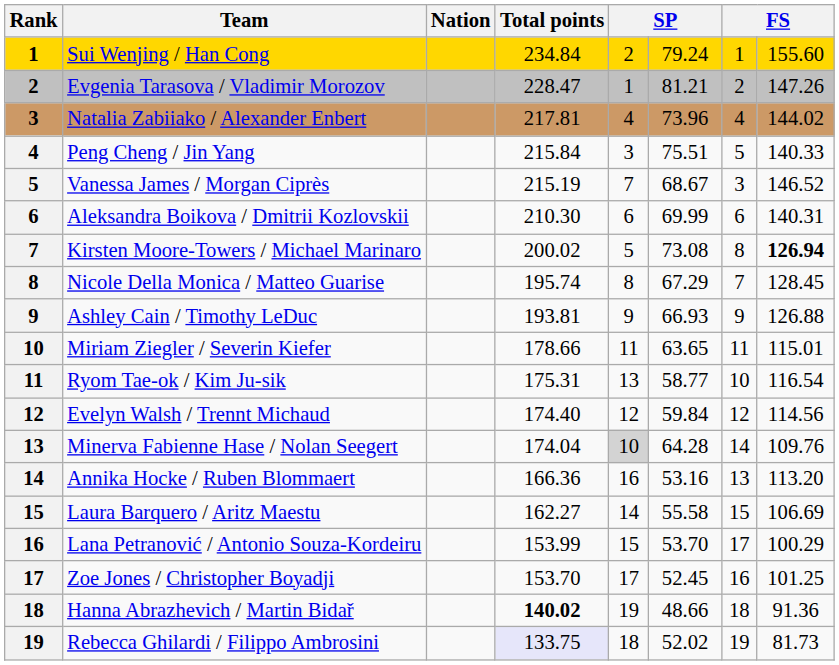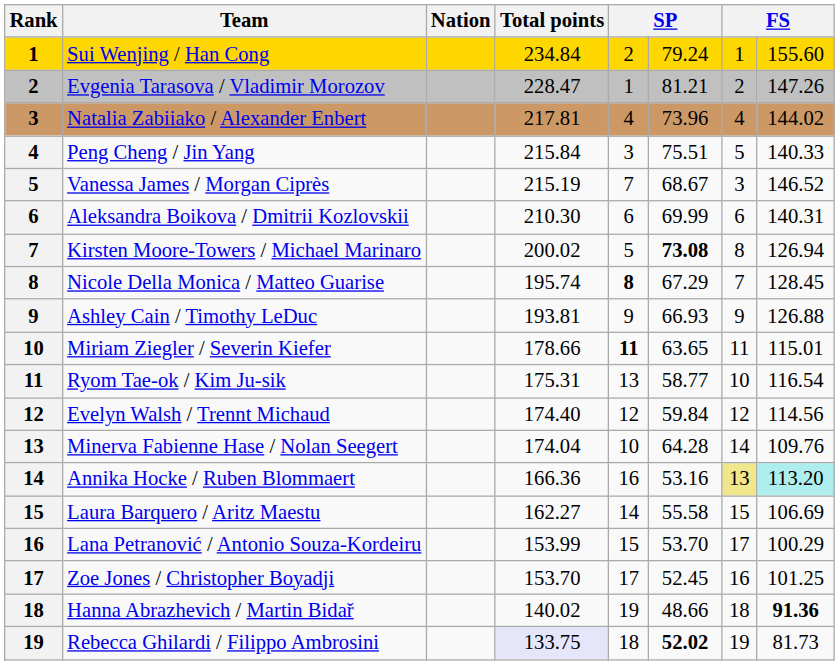(685, 250) normal -> (685, 250) bold
(796, 250) bold -> (796, 250) normal
(629, 282) normal -> (629, 282) bold
(629, 348) normal -> (629, 348) bold
(629, 446) lightgrey background -> (629, 446) no background
(739, 479) no background -> (739, 479) khaki background
(796, 479) no background -> (796, 479) paleturquoise background
(552, 610) bold -> (552, 610) normal
(796, 610) normal -> (796, 610) bold
(685, 642) normal -> (685, 642) bold
